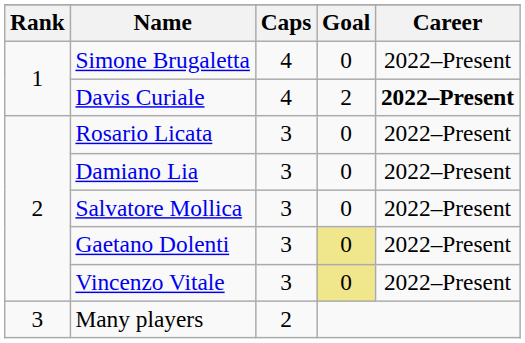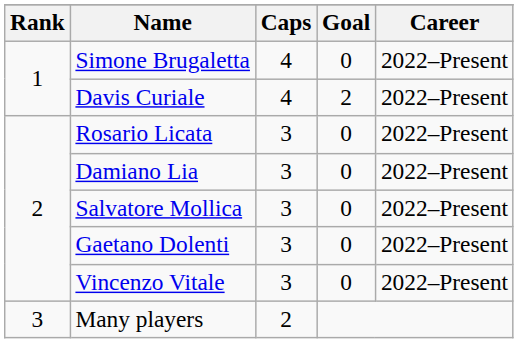(448, 97) bold -> (444, 97) normal
(346, 245) khaki background -> (346, 245) no background
(346, 282) khaki background -> (346, 282) no background
